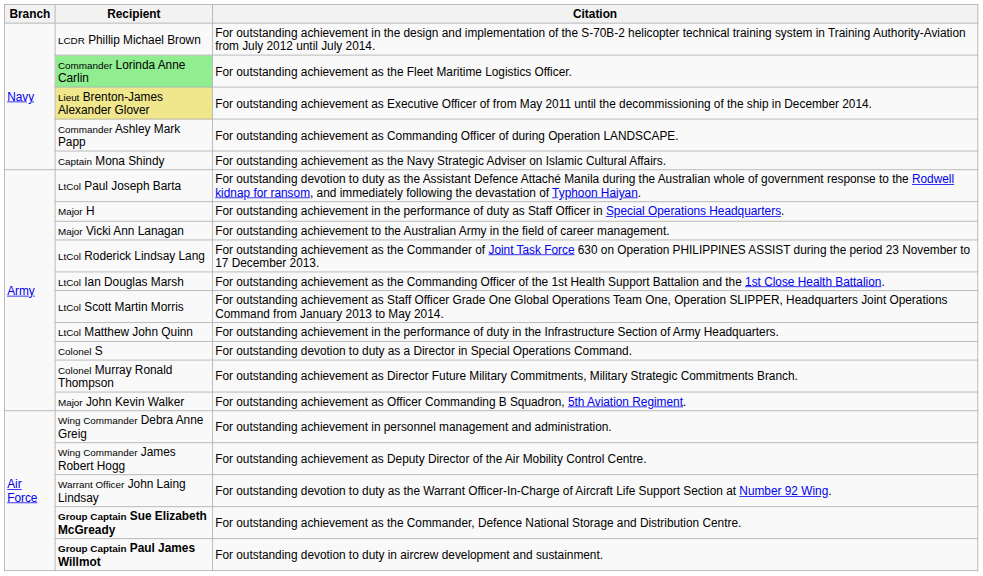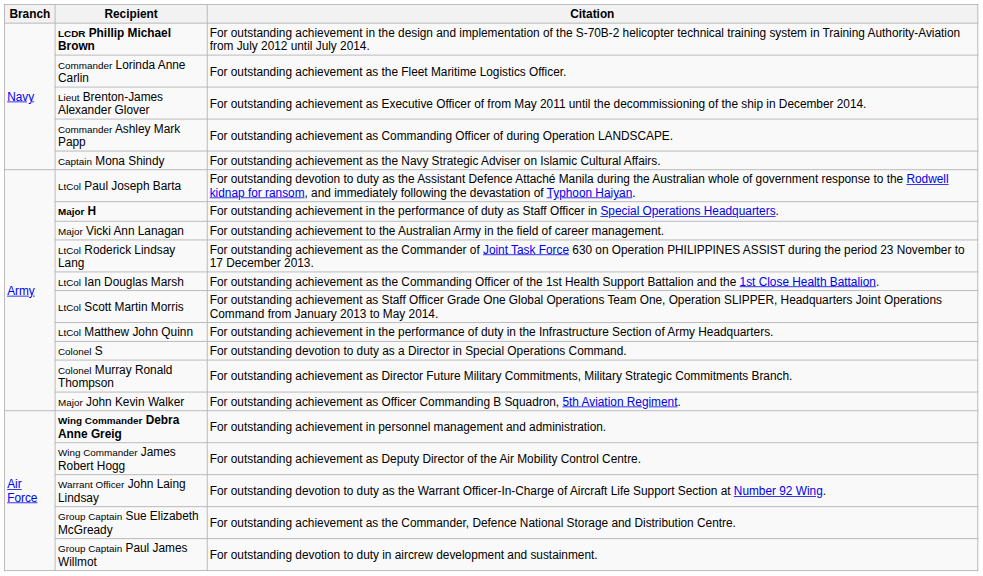(129, 39) normal -> (114, 39) bold
(122, 71) lightgreen background -> (122, 71) no background
(110, 103) khaki background -> (111, 103) no background
(76, 212) normal -> (77, 212) bold
(131, 427) normal -> (119, 427) bold
(132, 523) bold -> (128, 523) normal
(126, 555) bold -> (123, 555) normal
